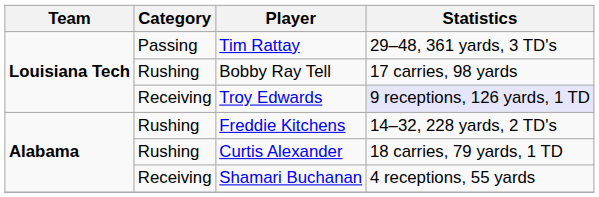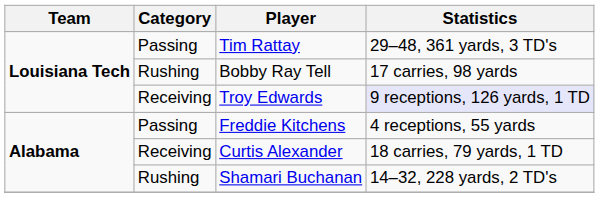(169, 125) Rushing -> (168, 125) Passing
(463, 125) 14–32, 228 yards, 2 TD's -> (453, 125) 4 receptions, 55 yards
(169, 151) Rushing -> (175, 151) Receiving
(175, 178) Receiving -> (169, 178) Rushing
(453, 178) 4 receptions, 55 yards -> (463, 178) 14–32, 228 yards, 2 TD's
